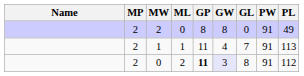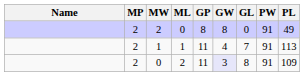(203, 63) bold -> (203, 63) normal
(289, 63) 112 -> (289, 63) 109
